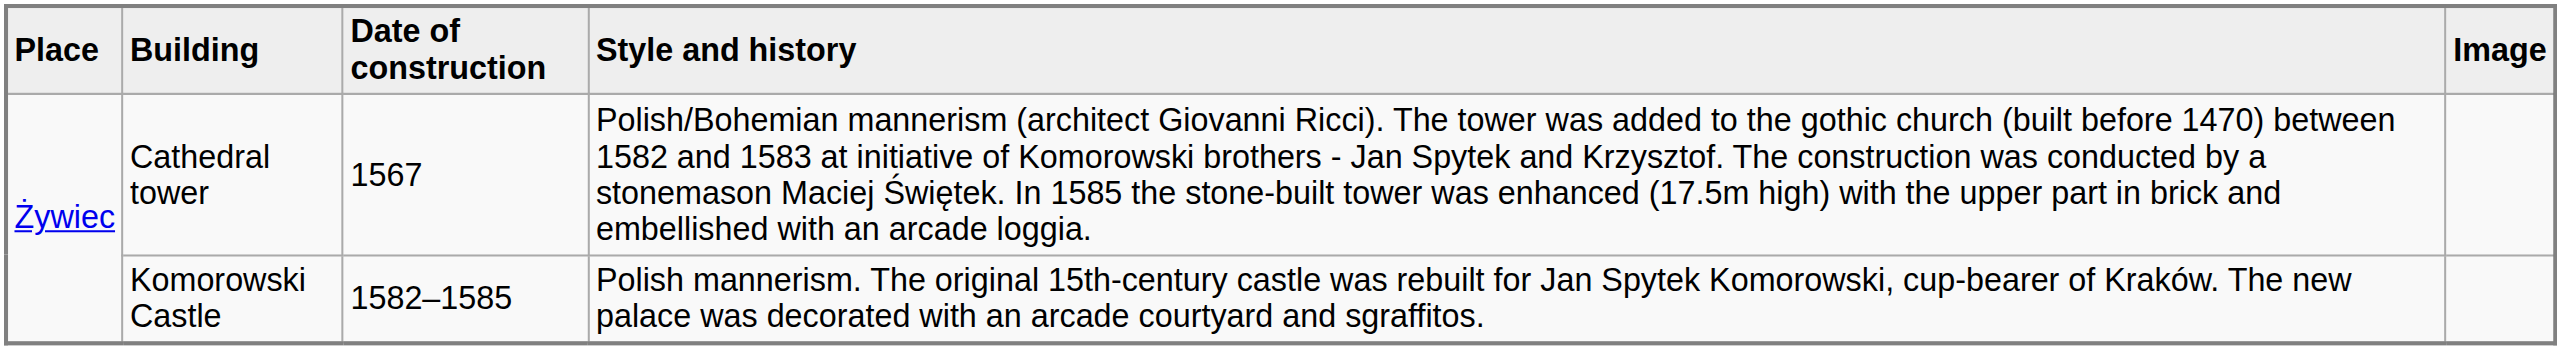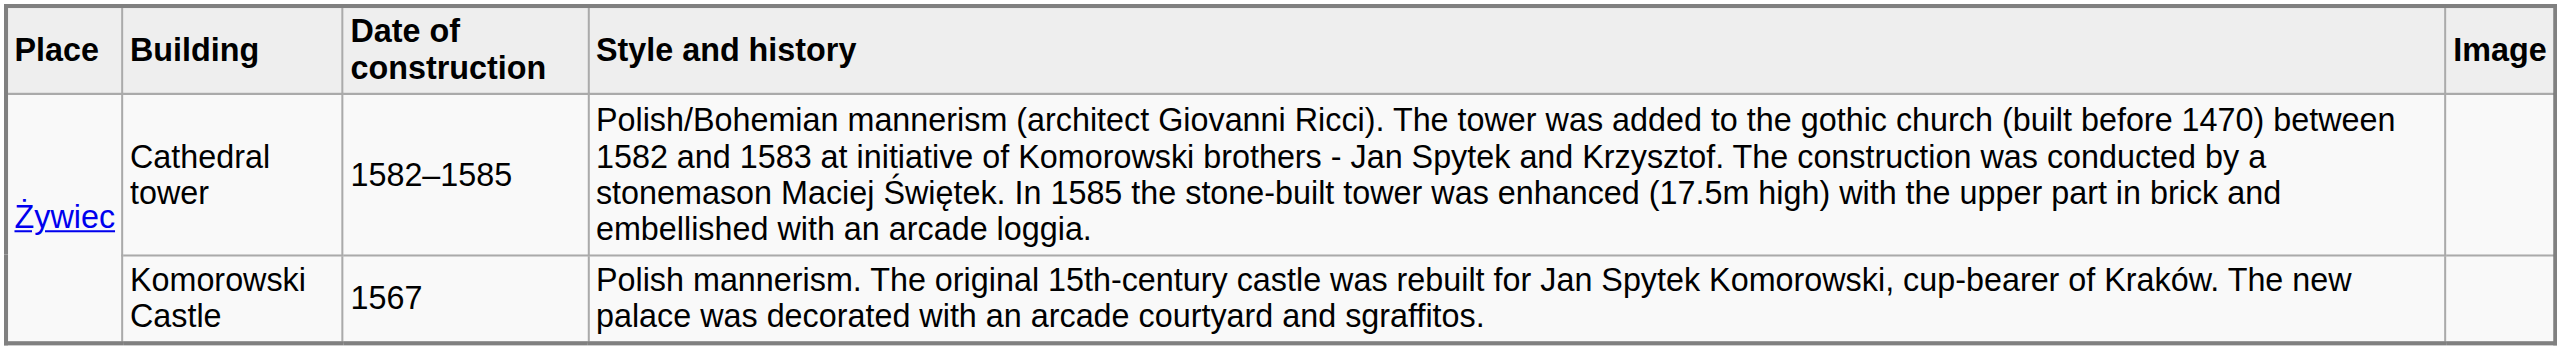(386, 174) 1567 -> (431, 174) 1582–1585
(431, 298) 1582–1585 -> (386, 298) 1567
